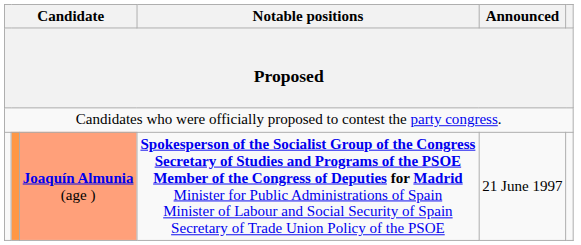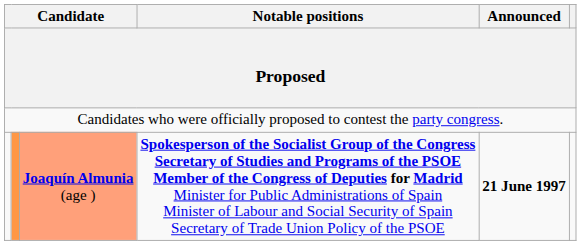(522, 186) normal -> (524, 186) bold
